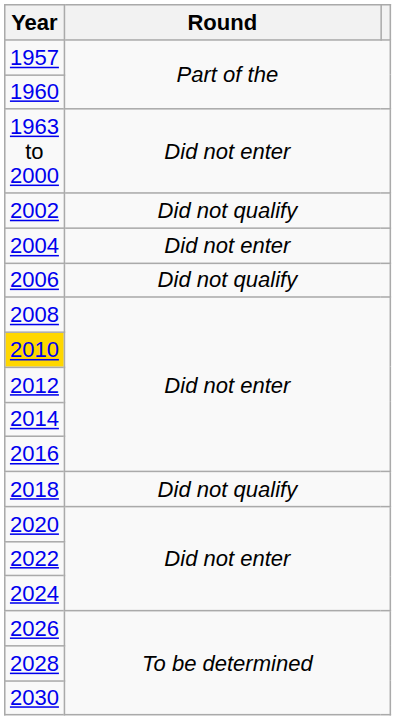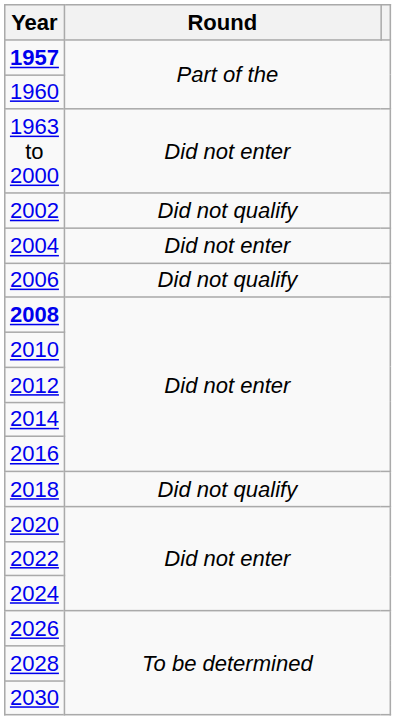(34, 57) normal -> (34, 57) bold
(34, 315) normal -> (34, 315) bold
(34, 350) gold background -> (34, 350) no background
